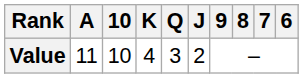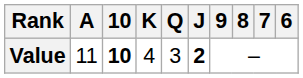(120, 55) normal -> (120, 55) bold
(199, 55) normal -> (199, 55) bold
